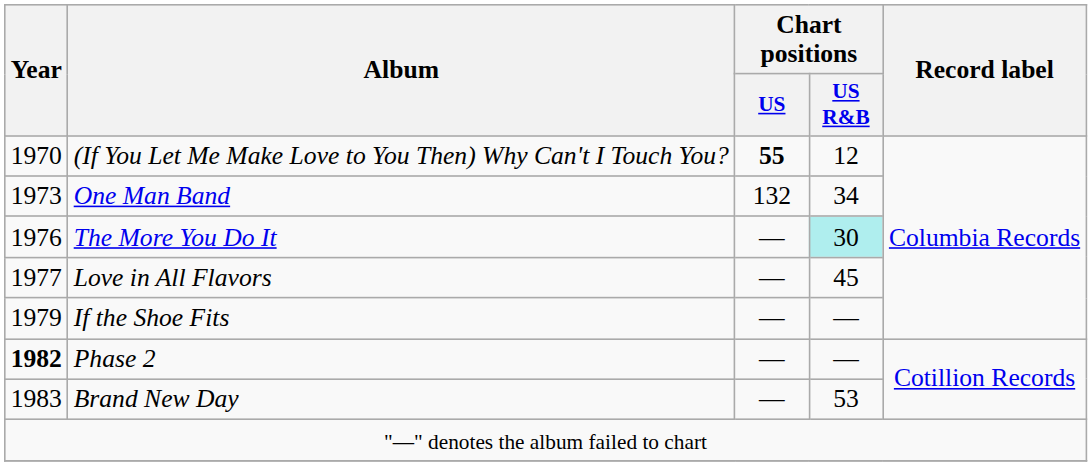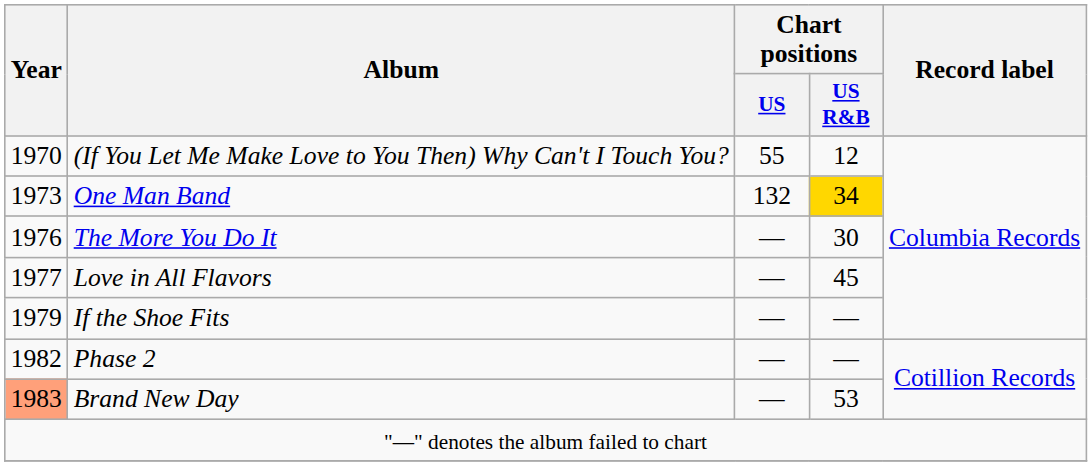(772, 155) bold -> (772, 155) normal
(846, 196) no background -> (846, 196) gold background
(846, 236) paleturquoise background -> (846, 236) no background
(36, 358) bold -> (36, 358) normal
(36, 399) no background -> (36, 399) lightsalmon background
